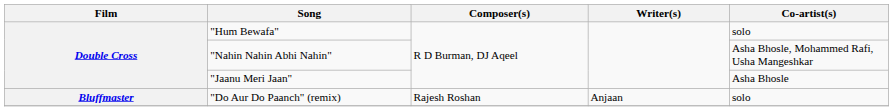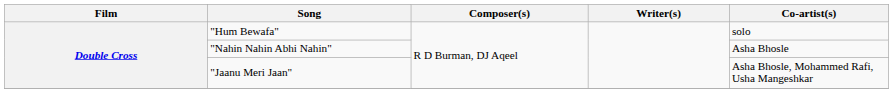(803, 55) Asha Bhosle, Mohammed Rafi, Usha Mangeshkar -> (760, 48) Asha Bhosle
(760, 79) Asha Bhosle -> (803, 72) Asha Bhosle, Mohammed Rafi, Usha Mangeshkar
- row: (275, 97)
